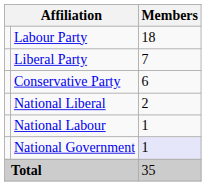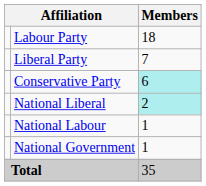(145, 81) no background -> (145, 81) paleturquoise background
(145, 103) no background -> (145, 103) paleturquoise background
(145, 147) lavender background -> (145, 147) no background
